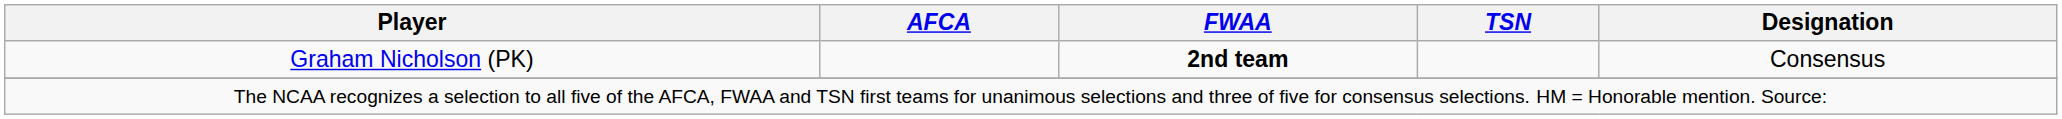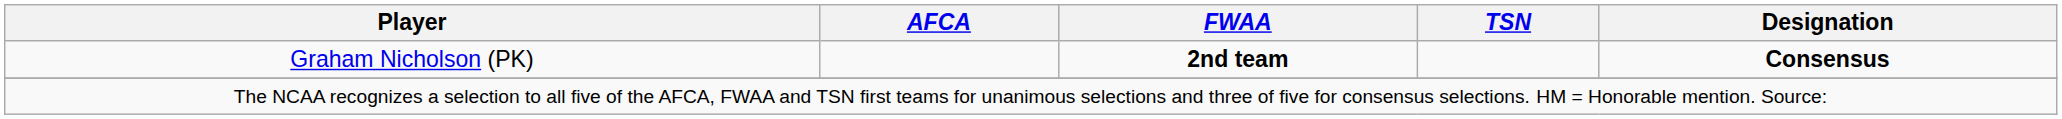(1828, 59) normal -> (1828, 59) bold
